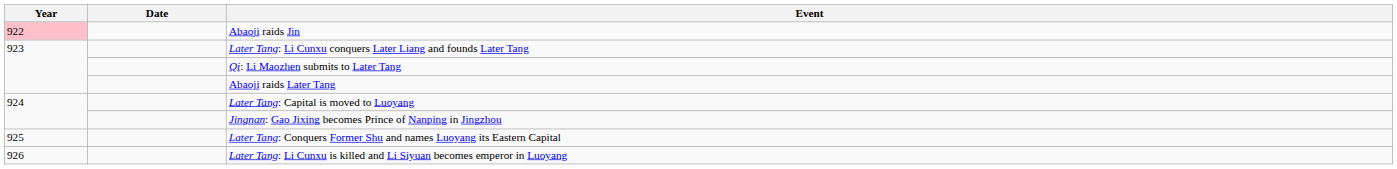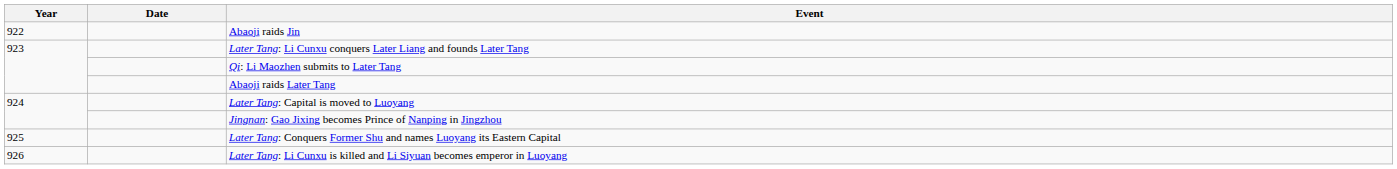(15, 31) pink background -> (15, 31) no background
